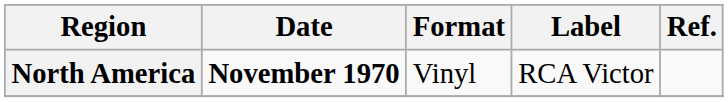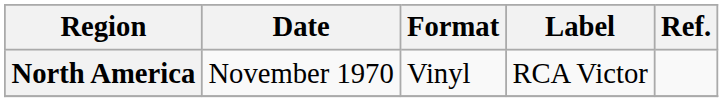(304, 72) bold -> (301, 72) normal
